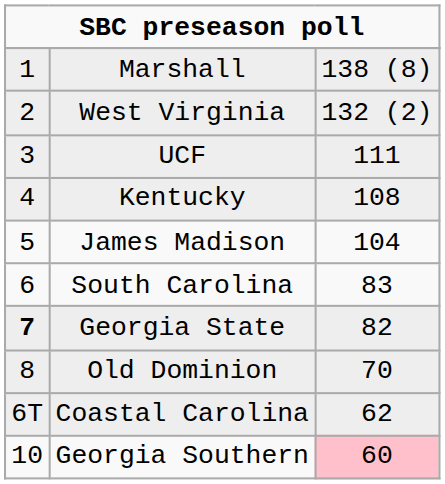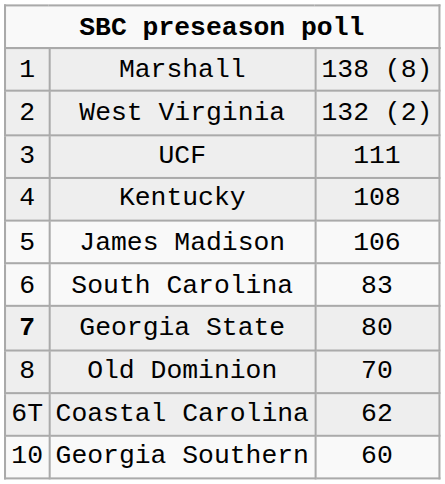(377, 242) 104 -> (377, 242) 106
(377, 328) 82 -> (377, 328) 80
(377, 457) pink background -> (377, 457) no background
